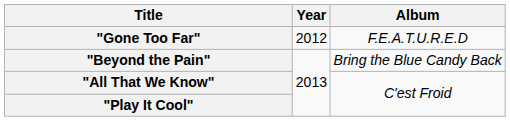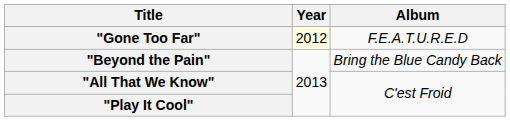(311, 37) no background -> (311, 37) lightyellow background
